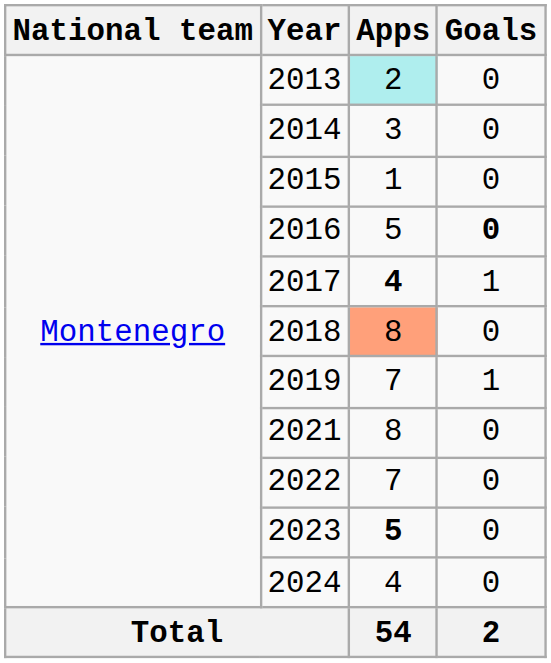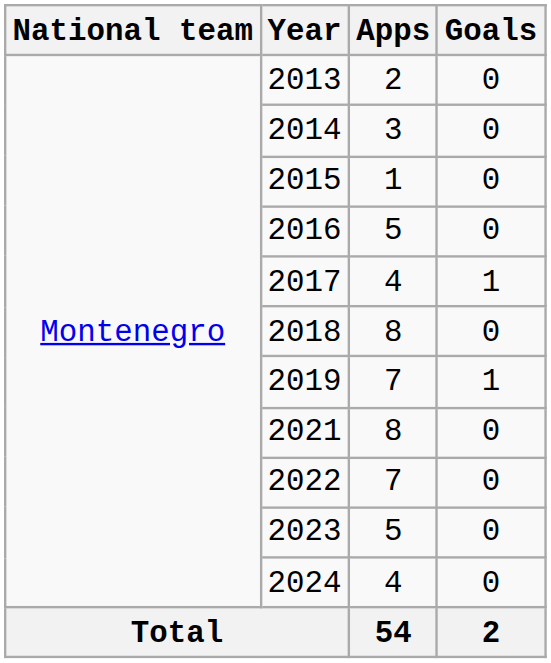(393, 81) paleturquoise background -> (393, 81) no background
(491, 231) bold -> (491, 231) normal
(393, 281) bold -> (393, 281) normal
(393, 332) lightsalmon background -> (393, 332) no background
(393, 532) bold -> (393, 532) normal
